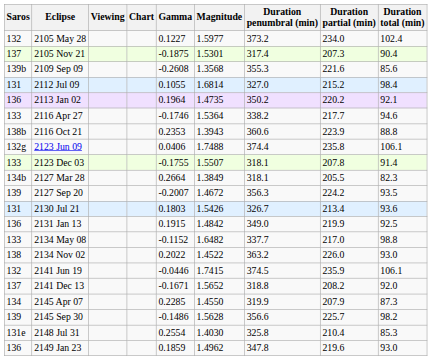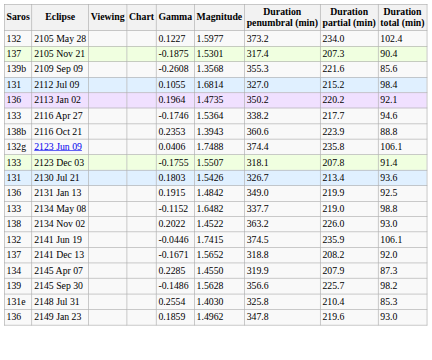- row: (59, 178)
- row: (59, 193)
(333, 239) 217.0 -> (333, 208) 219.0
